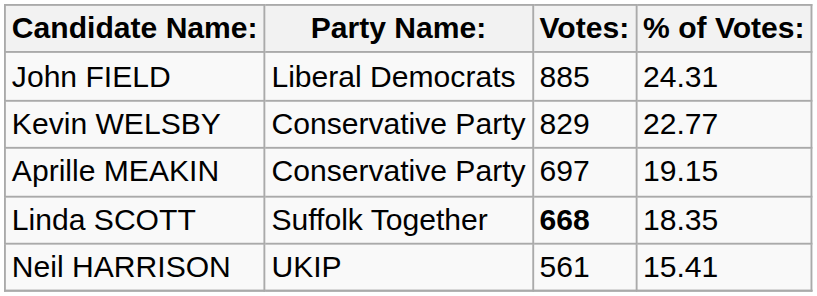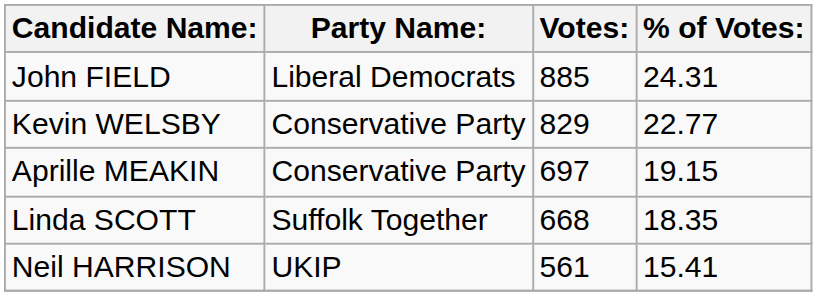(565, 219) bold -> (565, 219) normal
